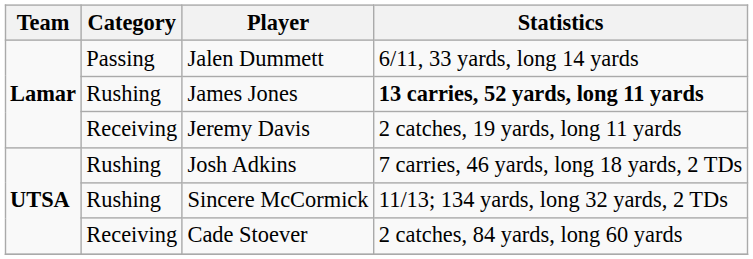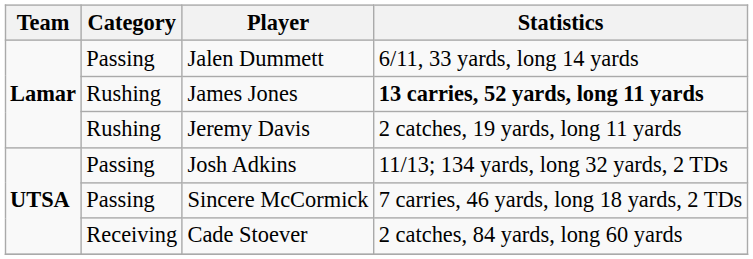(132, 129) Receiving -> (124, 129) Rushing
(124, 164) Rushing -> (121, 164) Passing
(561, 164) 7 carries, 46 yards, long 18 yards, 2 TDs -> (553, 164) 11/13; 134 yards, long 32 yards, 2 TDs
(124, 200) Rushing -> (121, 200) Passing
(553, 200) 11/13; 134 yards, long 32 yards, 2 TDs -> (561, 200) 7 carries, 46 yards, long 18 yards, 2 TDs
